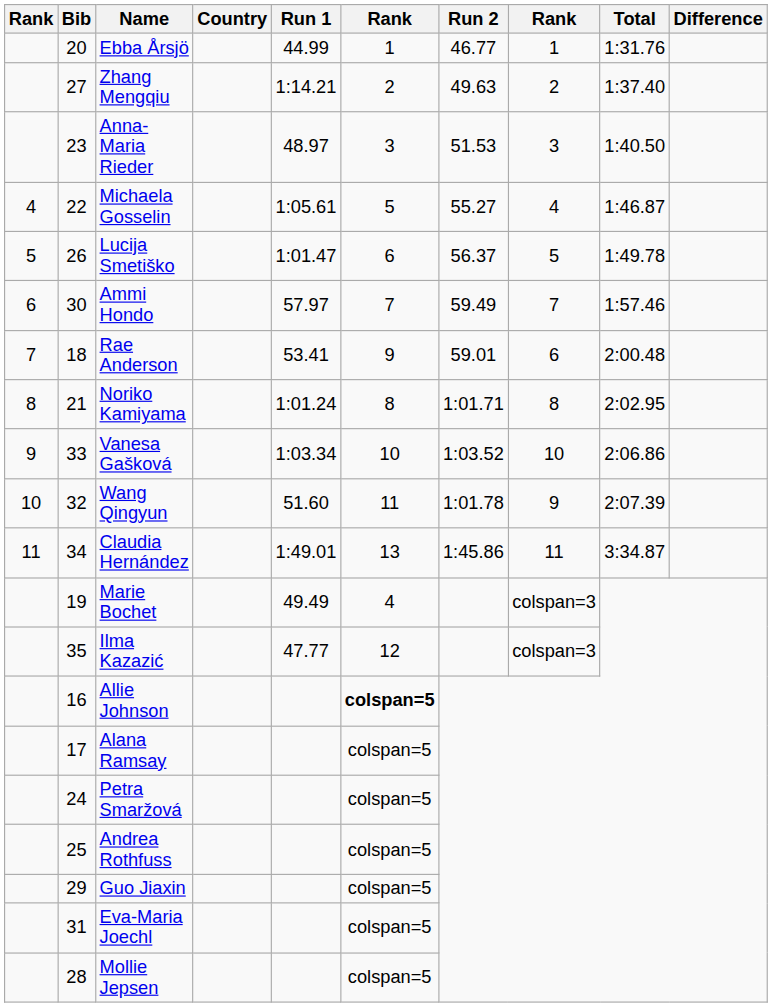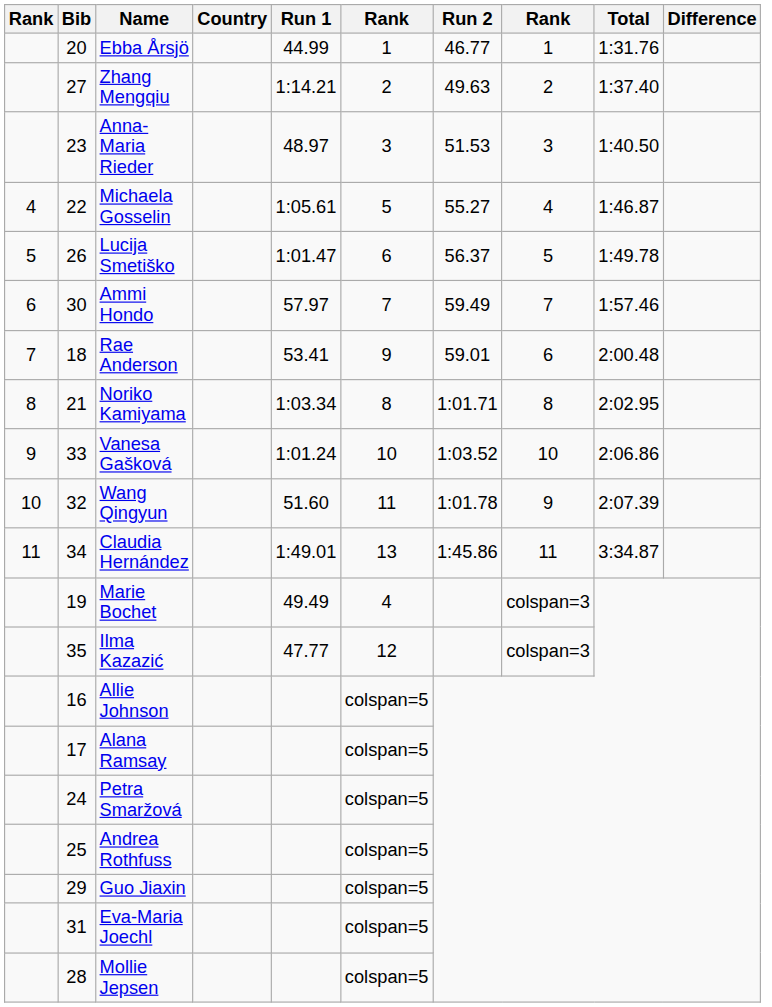(306, 404) 1:01.24 -> (306, 404) 1:03.34
(306, 453) 1:03.34 -> (306, 453) 1:01.24
(390, 700) bold -> (387, 700) normal
